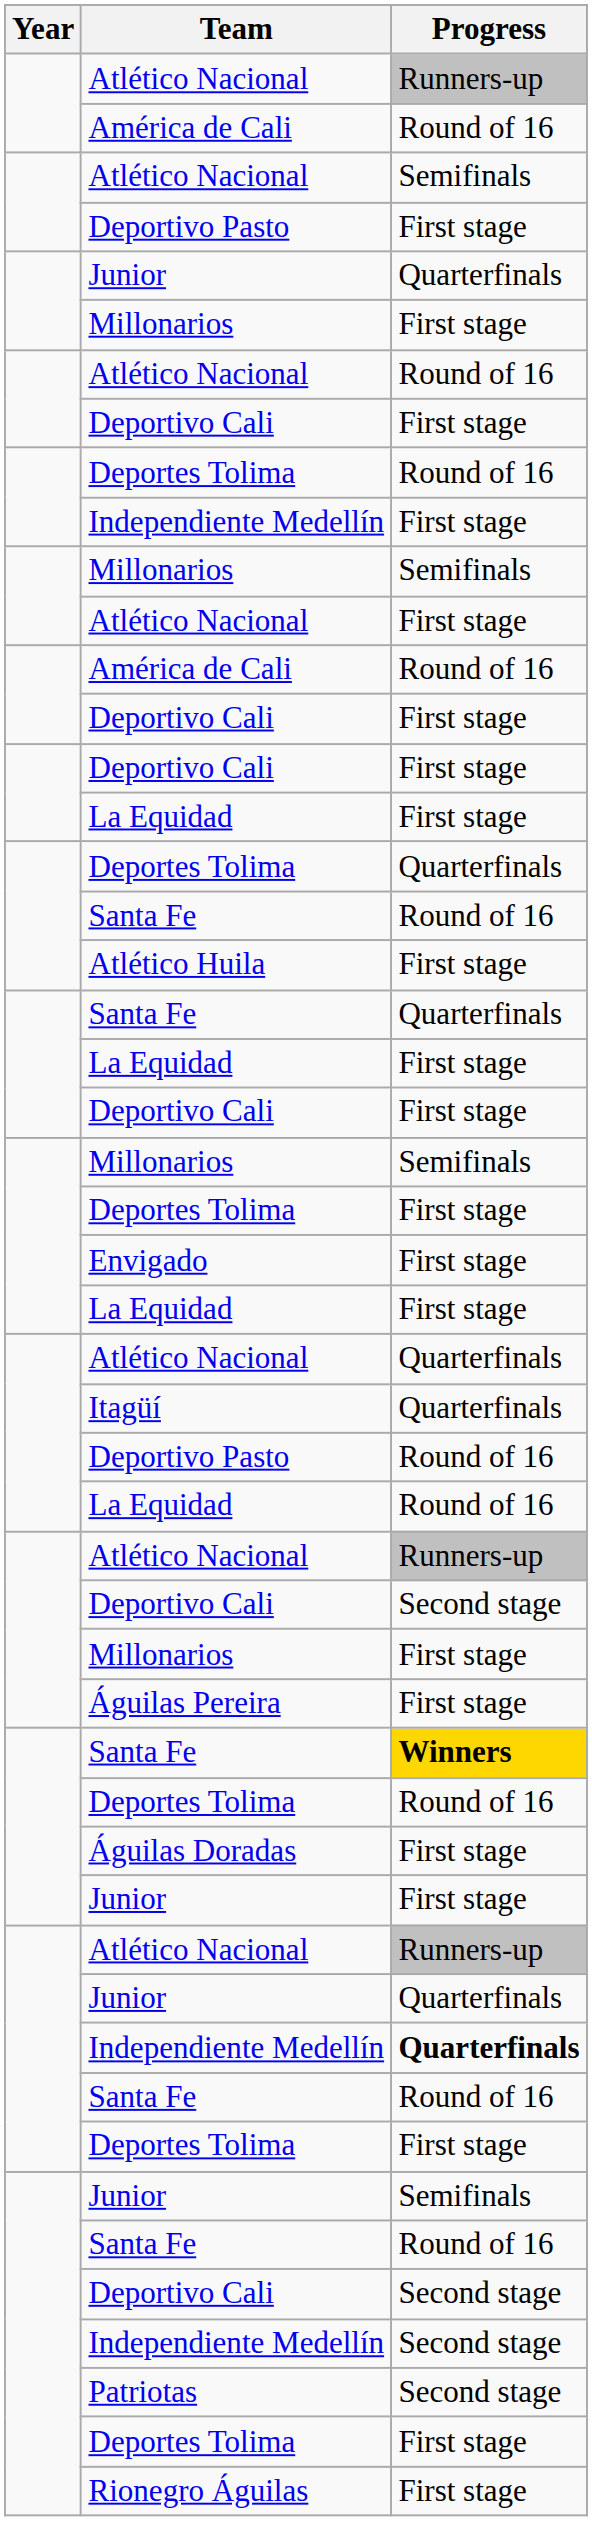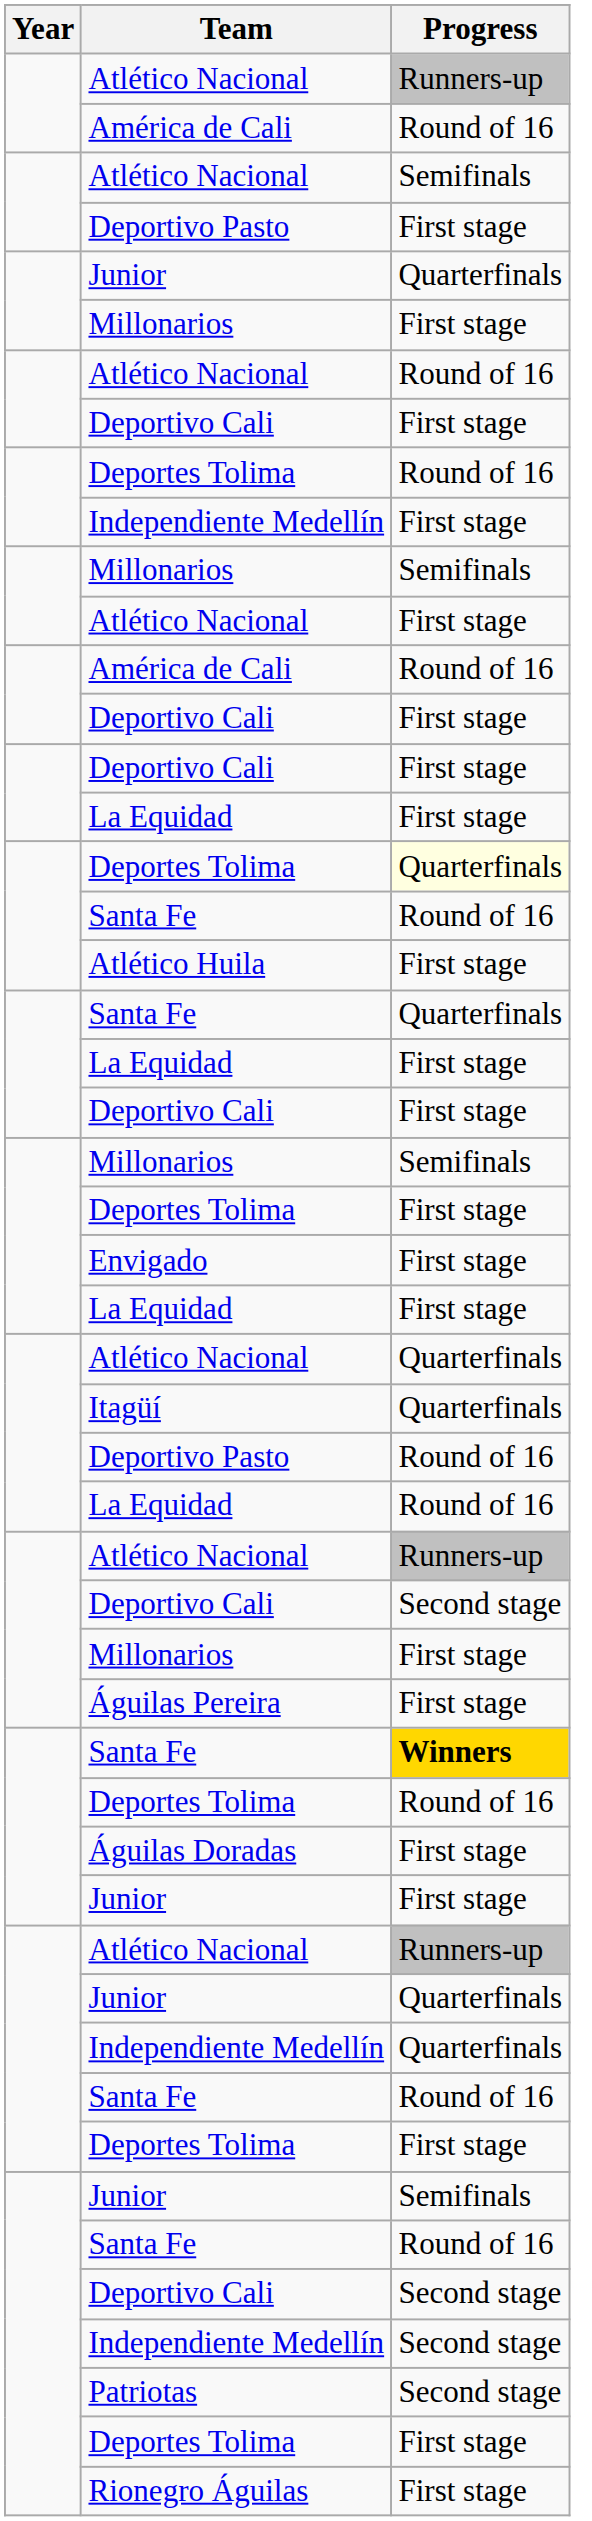(480, 865) no background -> (480, 865) lightyellow background
(489, 2047) bold -> (480, 2047) normal
